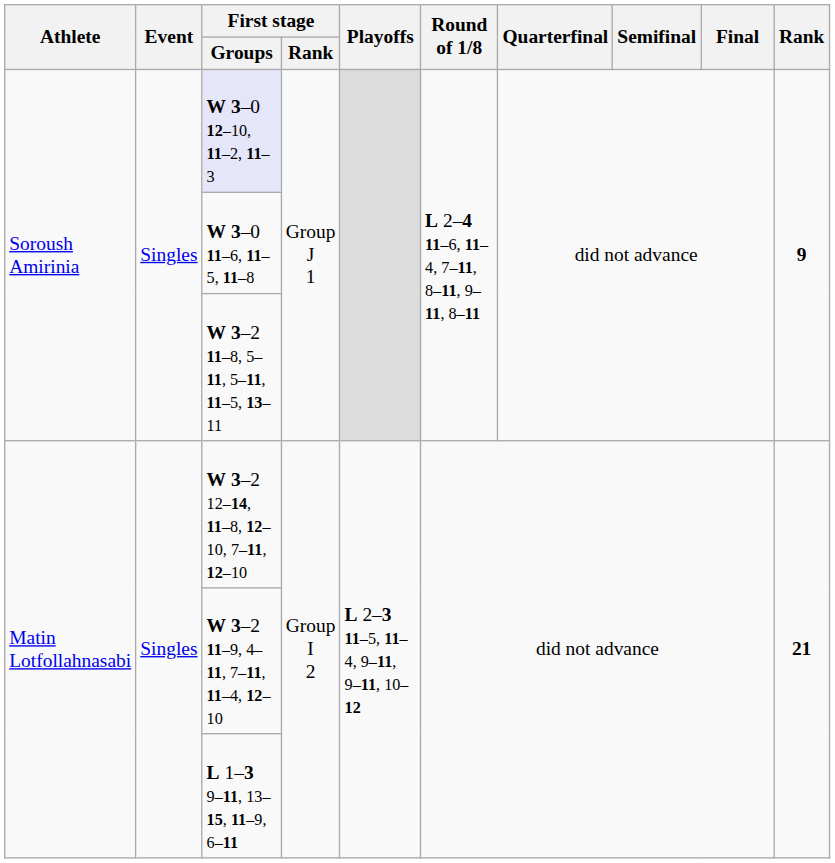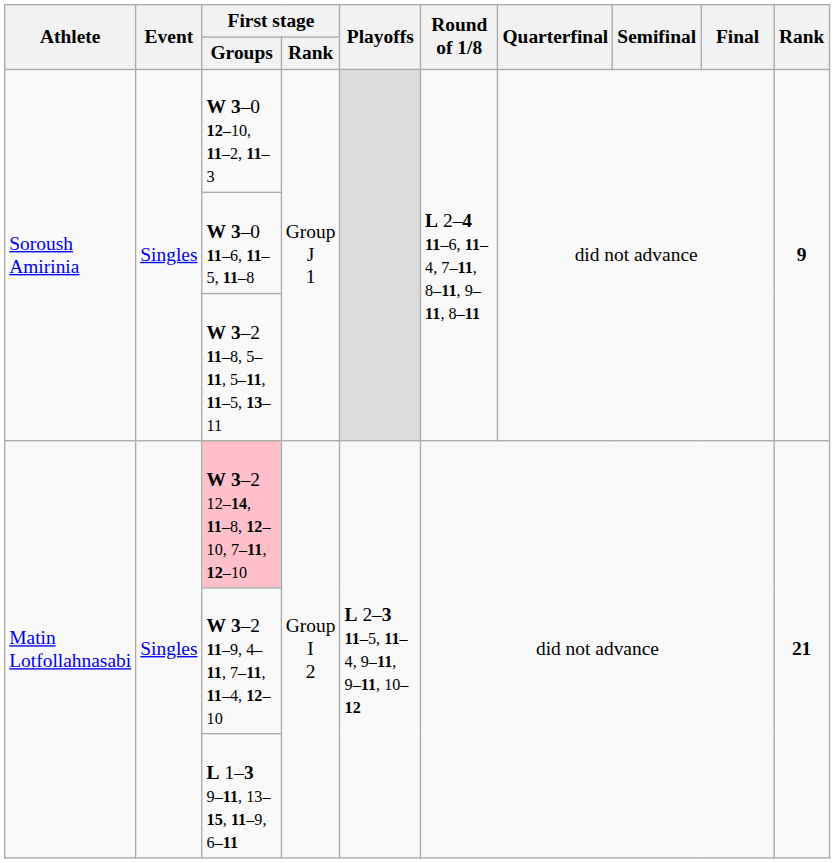(238, 142) lavender background -> (238, 142) no background
(239, 525) no background -> (239, 525) pink background
